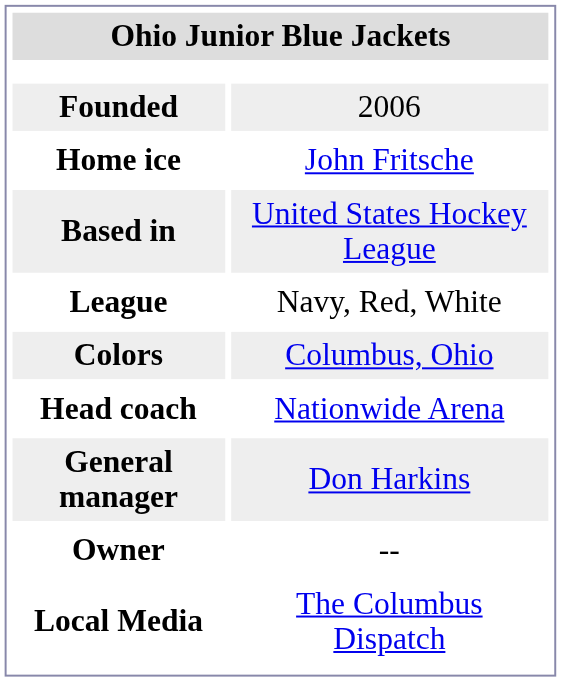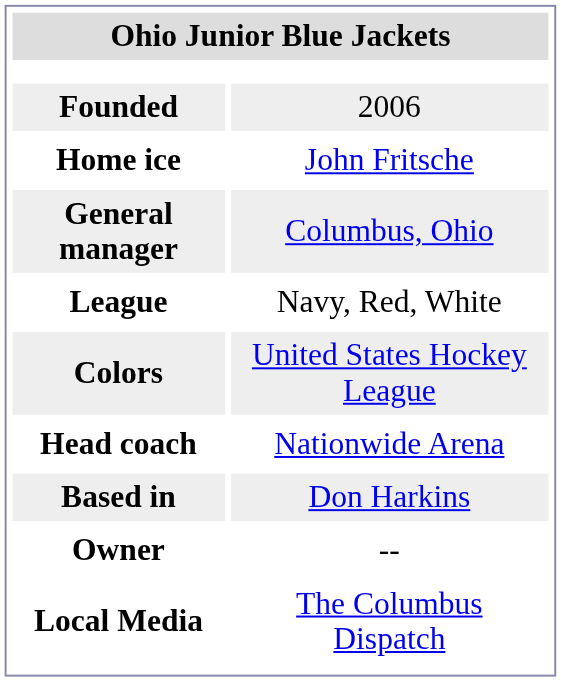(118, 230) Based in -> (118, 230) General manager
(389, 230) United States Hockey League -> (389, 230) Columbus, Ohio
(389, 355) Columbus, Ohio -> (389, 372) United States Hockey League
(118, 479) General manager -> (118, 496) Based in
